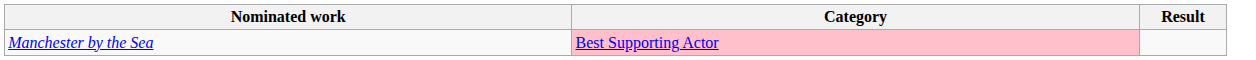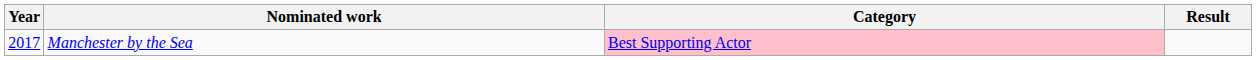+ column: (24, 17)
